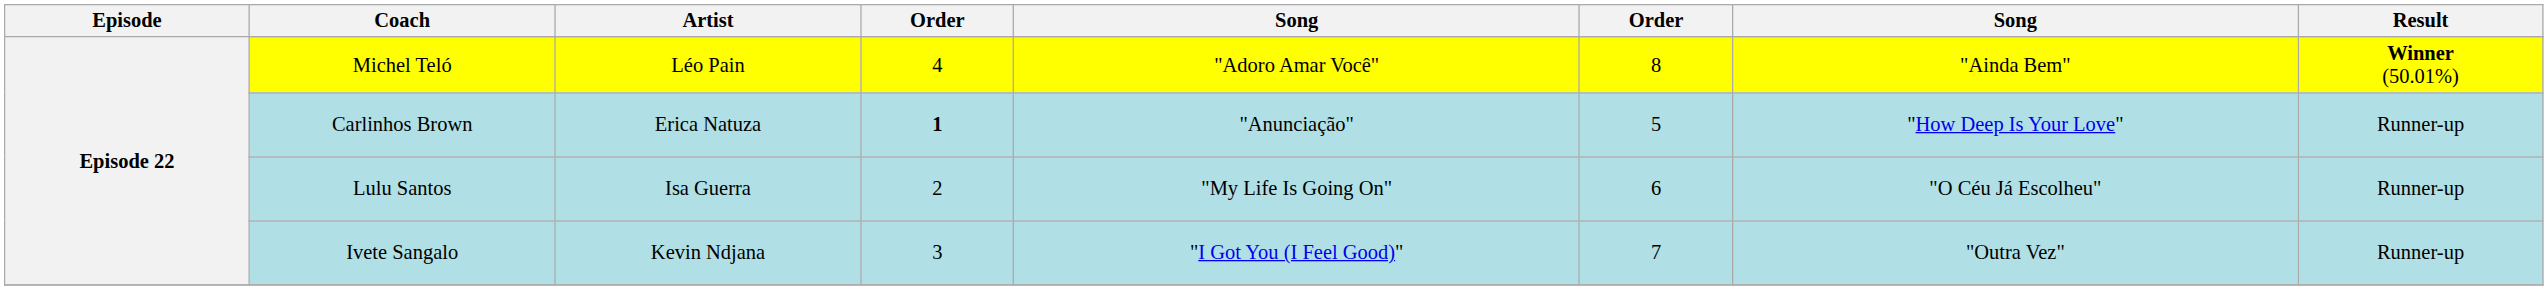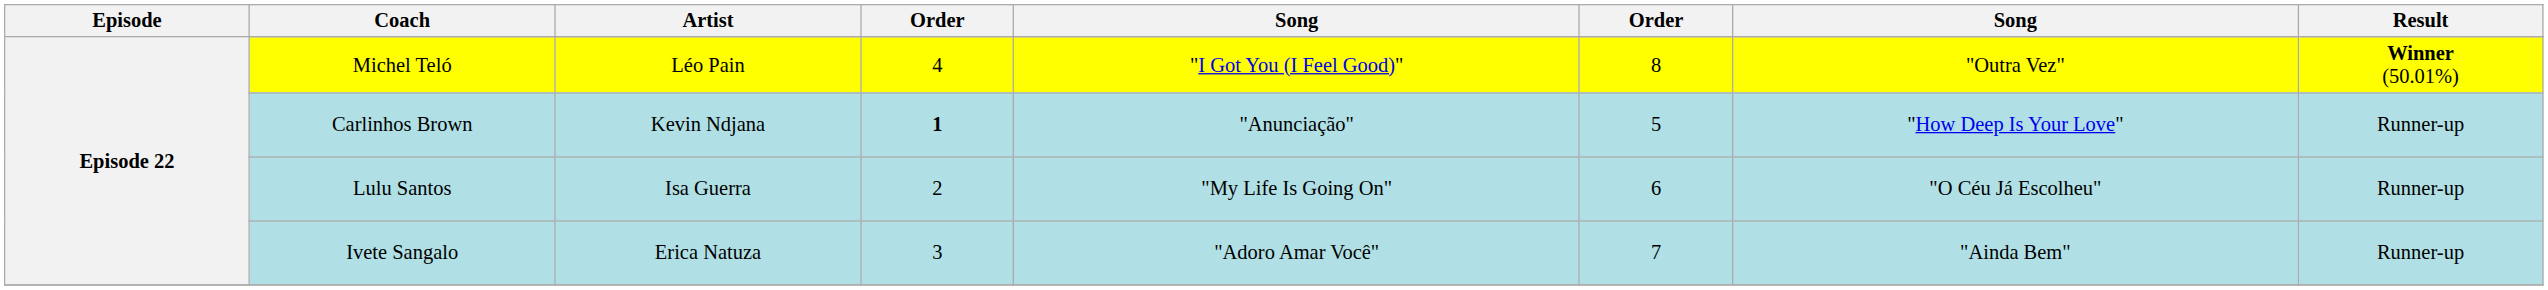(1297, 64) "Adoro Amar Você" -> (1297, 64) "I Got You (I Feel Good)"
(2015, 64) "Ainda Bem" -> (2015, 64) "Outra Vez"
(708, 124) Erica Natuza -> (708, 124) Kevin Ndjana
(708, 252) Kevin Ndjana -> (708, 252) Erica Natuza
(1297, 252) "I Got You (I Feel Good)" -> (1297, 252) "Adoro Amar Você"
(2015, 252) "Outra Vez" -> (2015, 252) "Ainda Bem"
